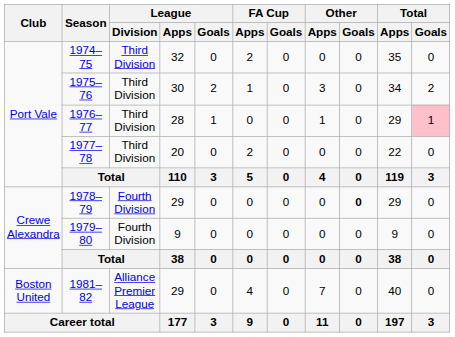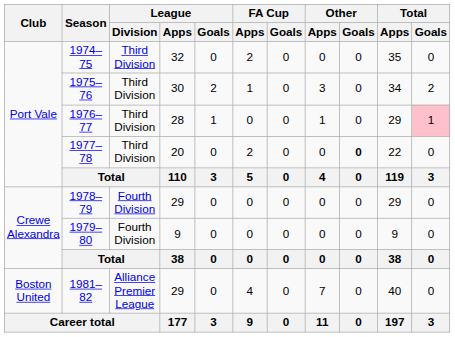(358, 152) normal -> (358, 152) bold
(358, 202) bold -> (358, 202) normal
